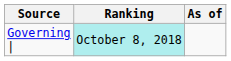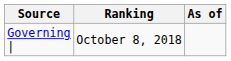(129, 40) paleturquoise background -> (129, 40) no background
